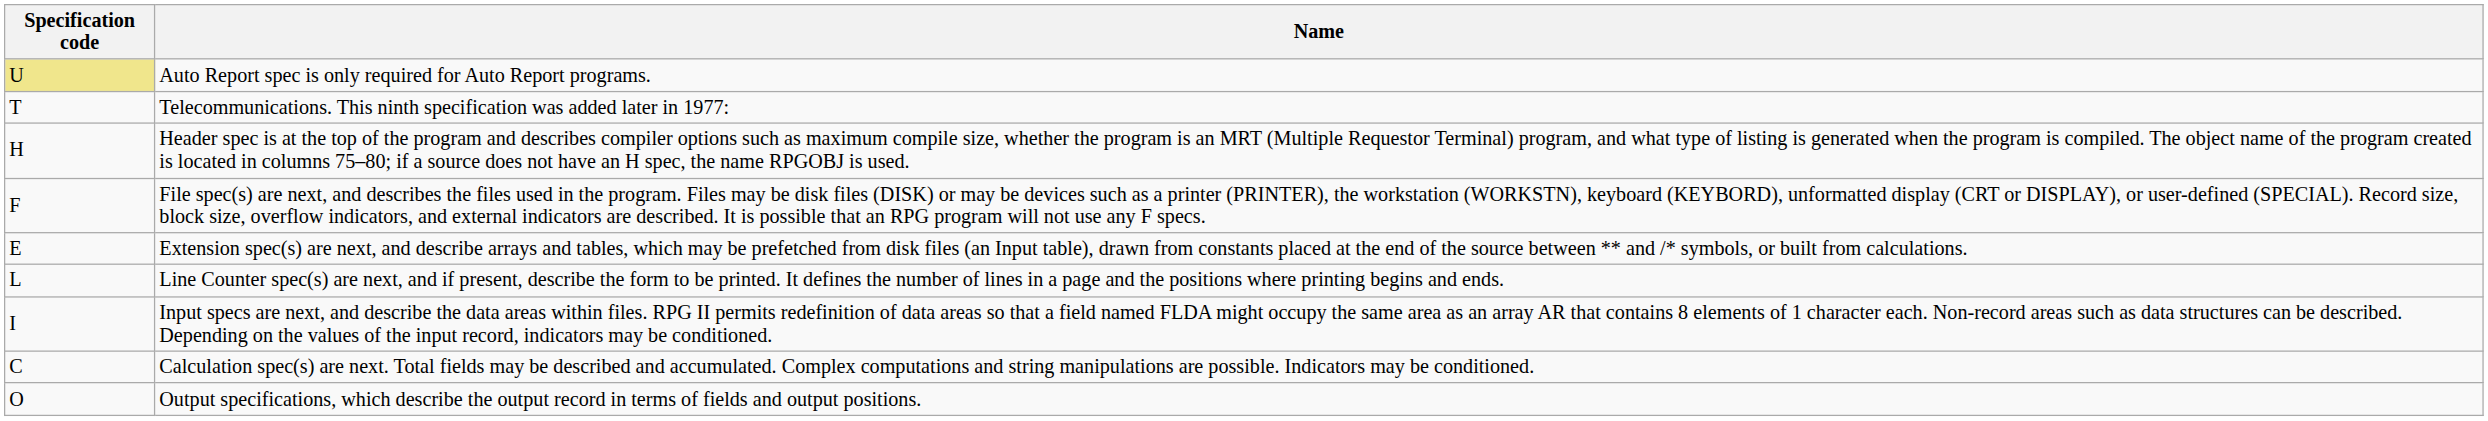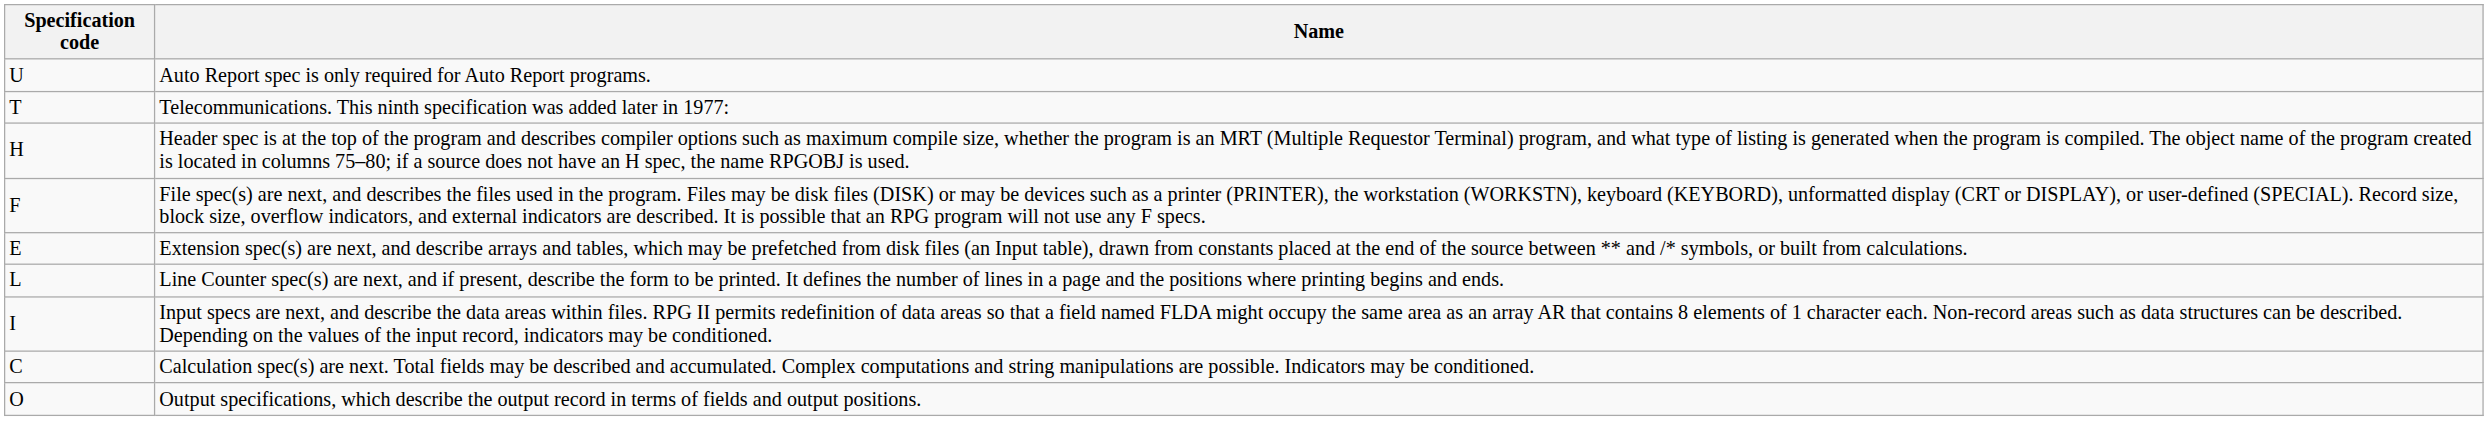(17, 75) khaki background -> (17, 75) no background
